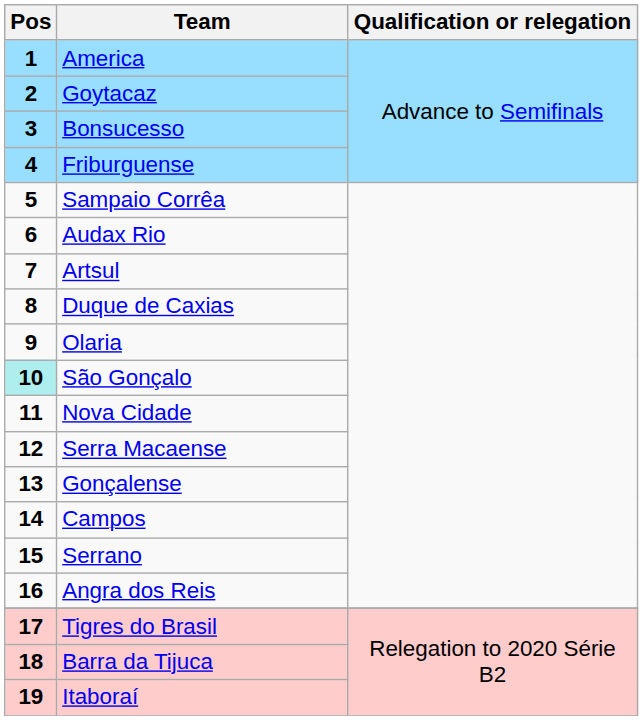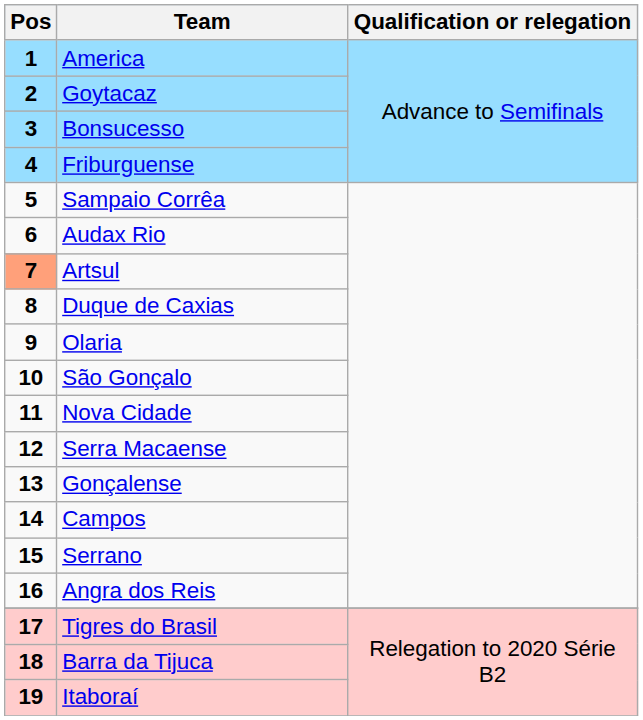(31, 270) no background -> (31, 270) lightsalmon background
(31, 377) paleturquoise background -> (31, 377) no background
